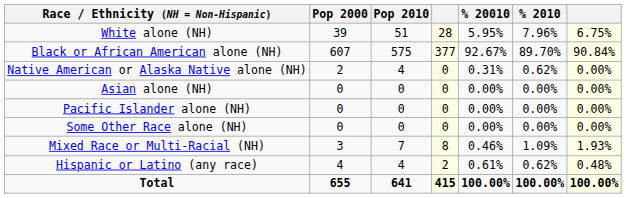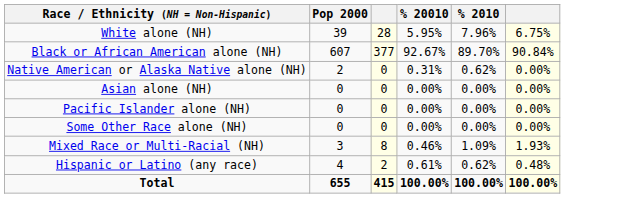- column: (401, 14)
